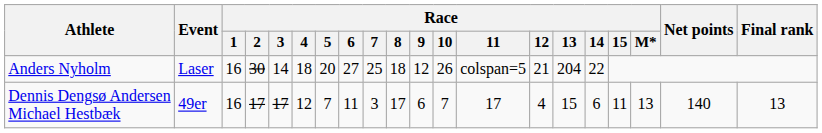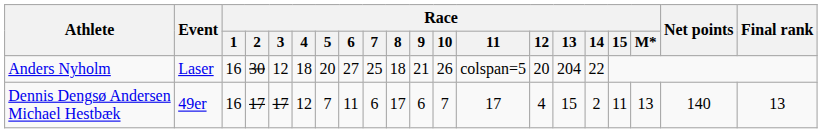(281, 69) 14 -> (281, 69) 12
(421, 69) 12 -> (421, 69) 21
(542, 69) 21 -> (542, 69) 20
(374, 105) 3 -> (374, 105) 6
(596, 105) 6 -> (596, 105) 2
